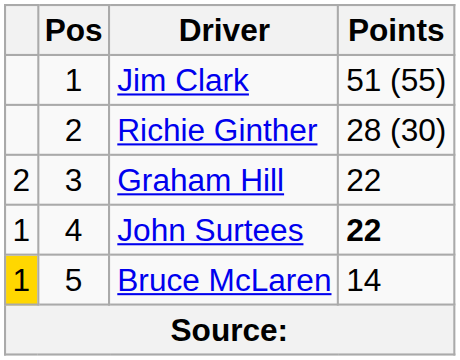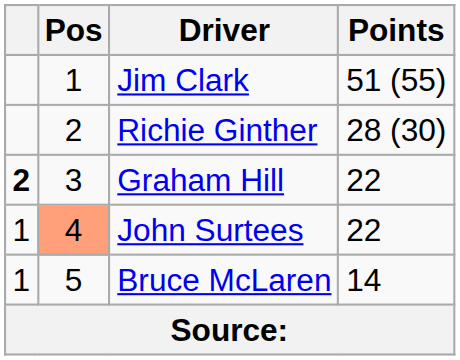(21, 180) normal -> (21, 180) bold
(74, 230) no background -> (74, 230) lightsalmon background
(364, 230) bold -> (364, 230) normal
(21, 281) gold background -> (21, 281) no background
